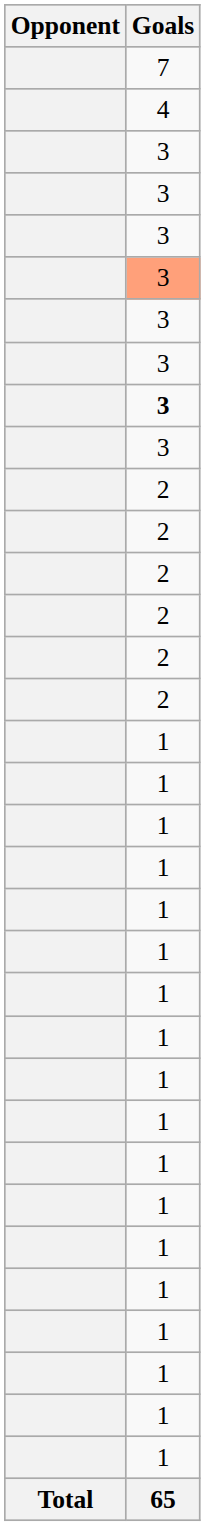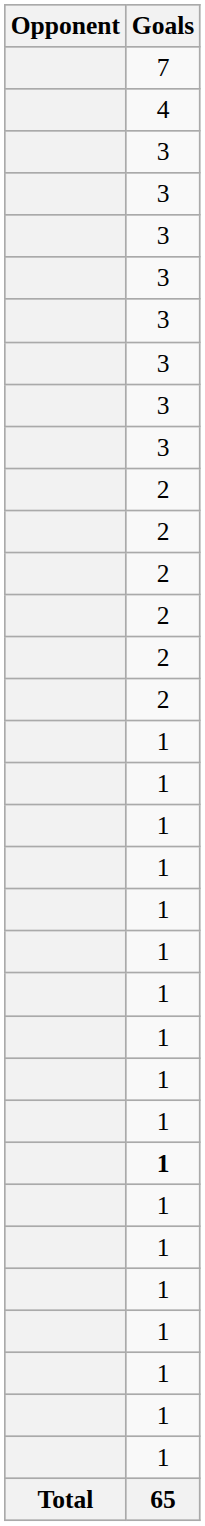(163, 278) lightsalmon background -> (163, 278) no background
(163, 404) bold -> (163, 404) normal
(163, 1162) normal -> (163, 1162) bold
